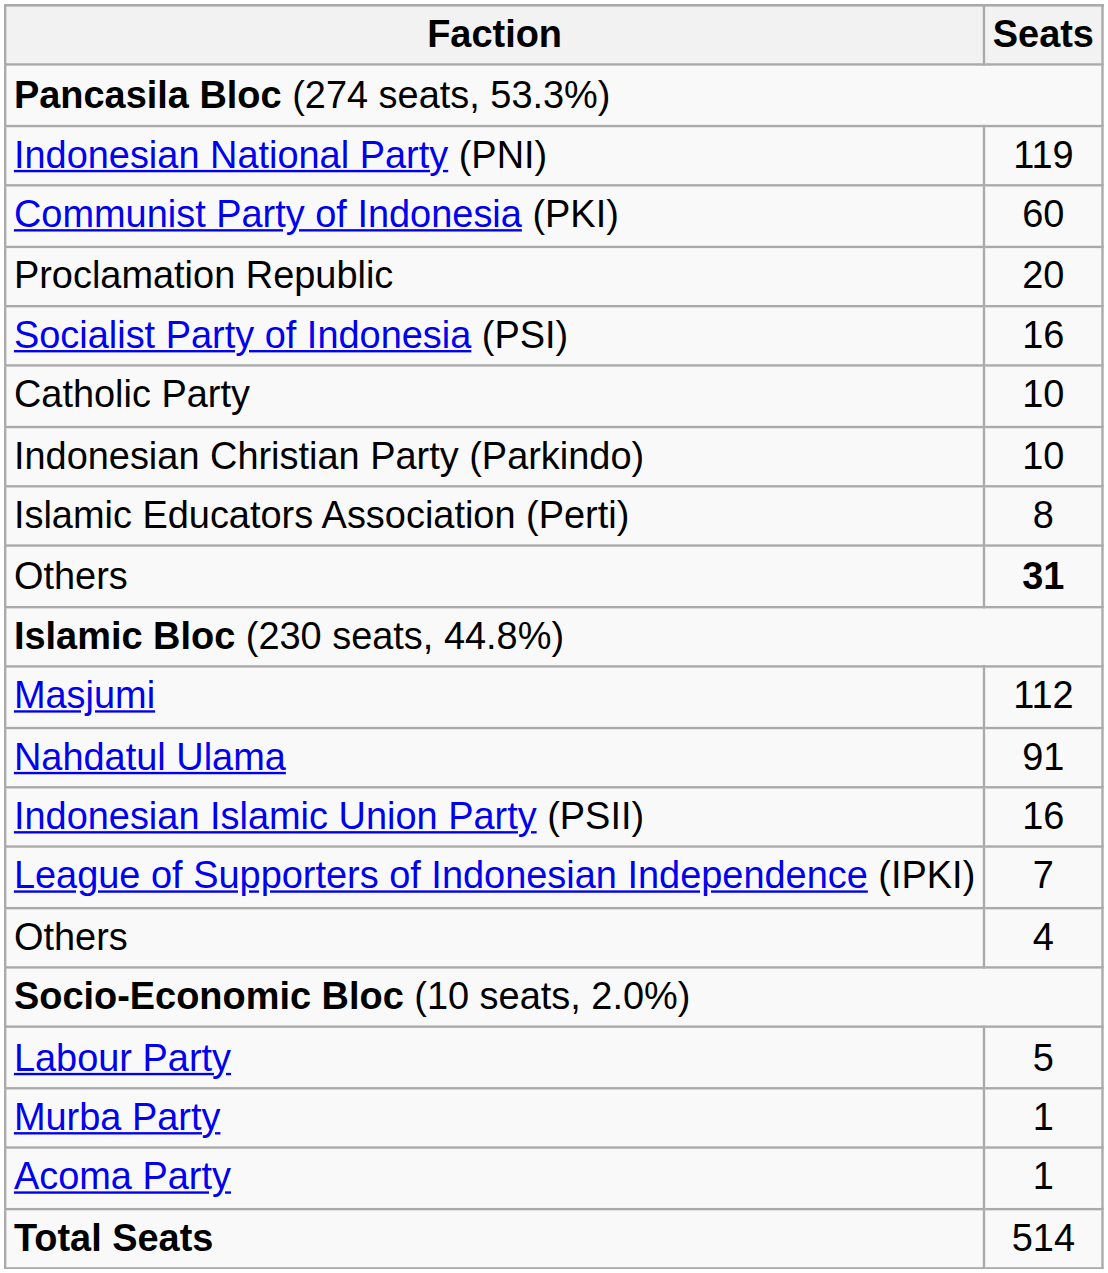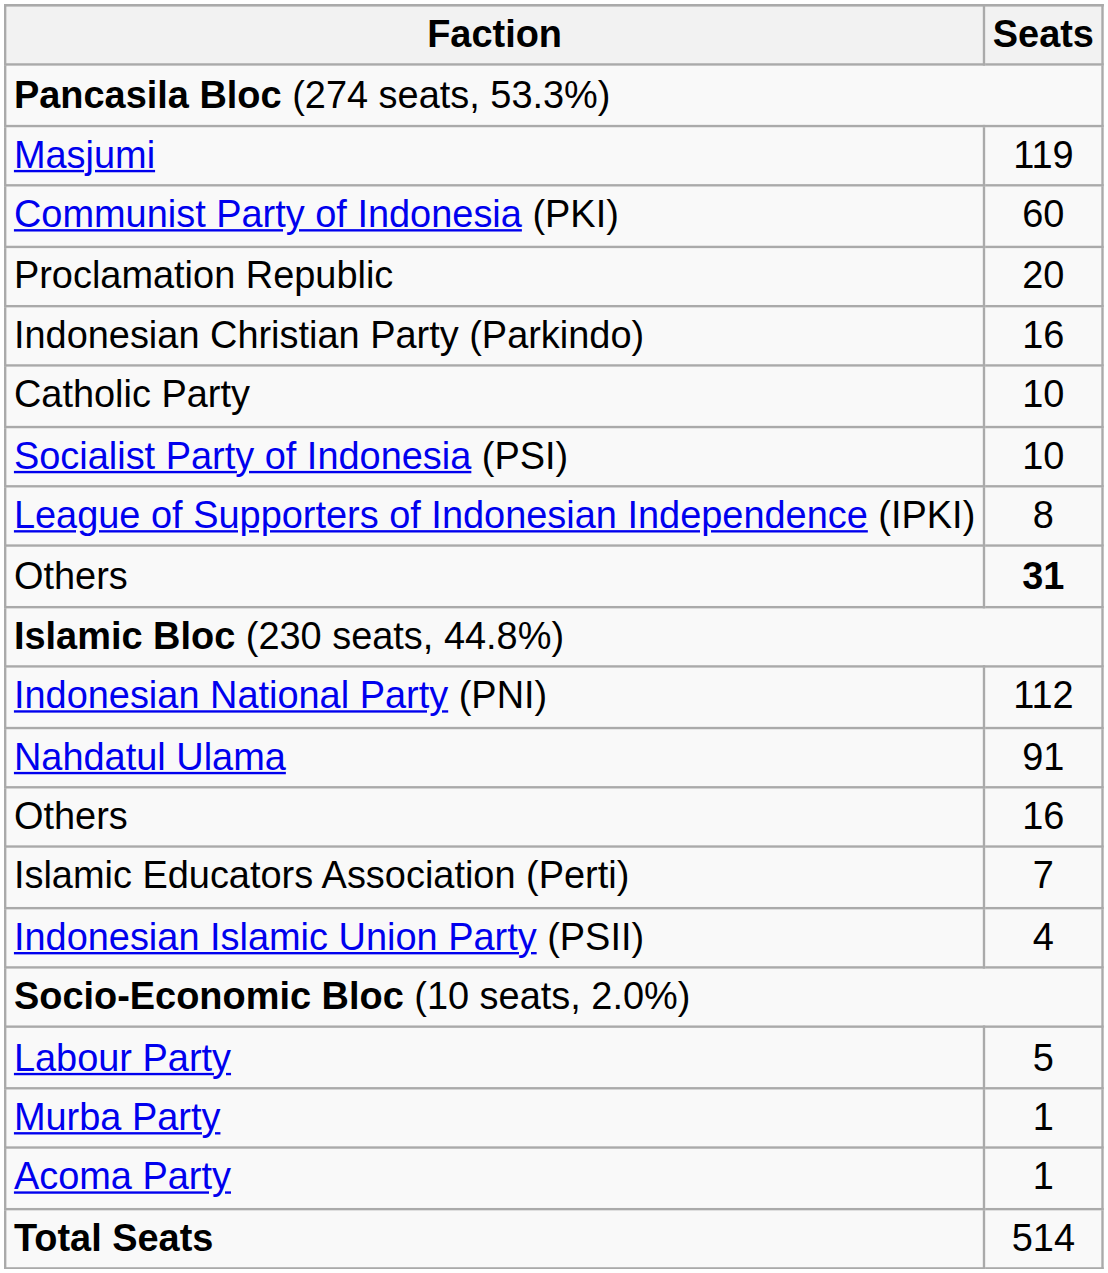(281, 154) Indonesian National Party (PNI) -> (85, 154) Masjumi
(291, 335) Socialist Party of Indonesia (PSI) -> (329, 335) Indonesian Christian Party (Parkindo)
(329, 455) Indonesian Christian Party (Parkindo) -> (291, 455) Socialist Party of Indonesia (PSI)
(322, 515) Islamic Educators Association (Perti) -> (495, 515) League of Supporters of Indonesian Independence (IPKI)
(85, 696) Masjumi -> (281, 696) Indonesian National Party (PNI)
(329, 816) Indonesian Islamic Union Party (PSII) -> (71, 816) Others
(495, 876) League of Supporters of Indonesian Independence (IPKI) -> (322, 876) Islamic Educators Association (Perti)
(71, 936) Others -> (329, 936) Indonesian Islamic Union Party (PSII)
